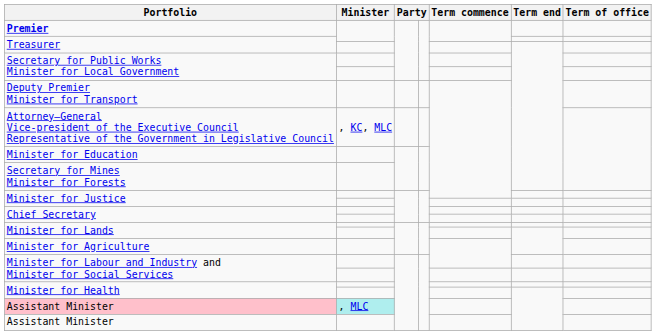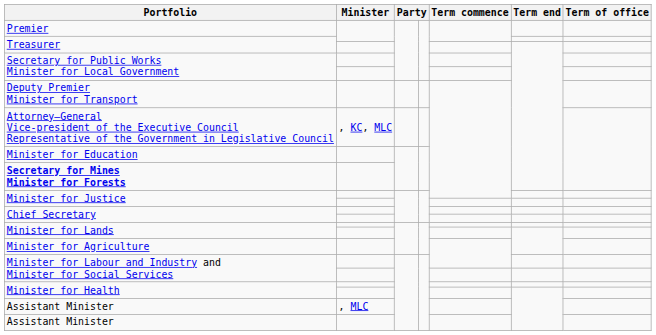(28, 29) bold -> (28, 29) normal
(66, 176) normal -> (66, 176) bold
(60, 306) pink background -> (60, 306) no background
(353, 306) paleturquoise background -> (353, 306) no background
